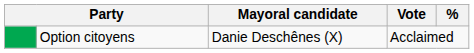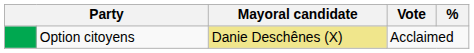(277, 37) no background -> (277, 37) khaki background
